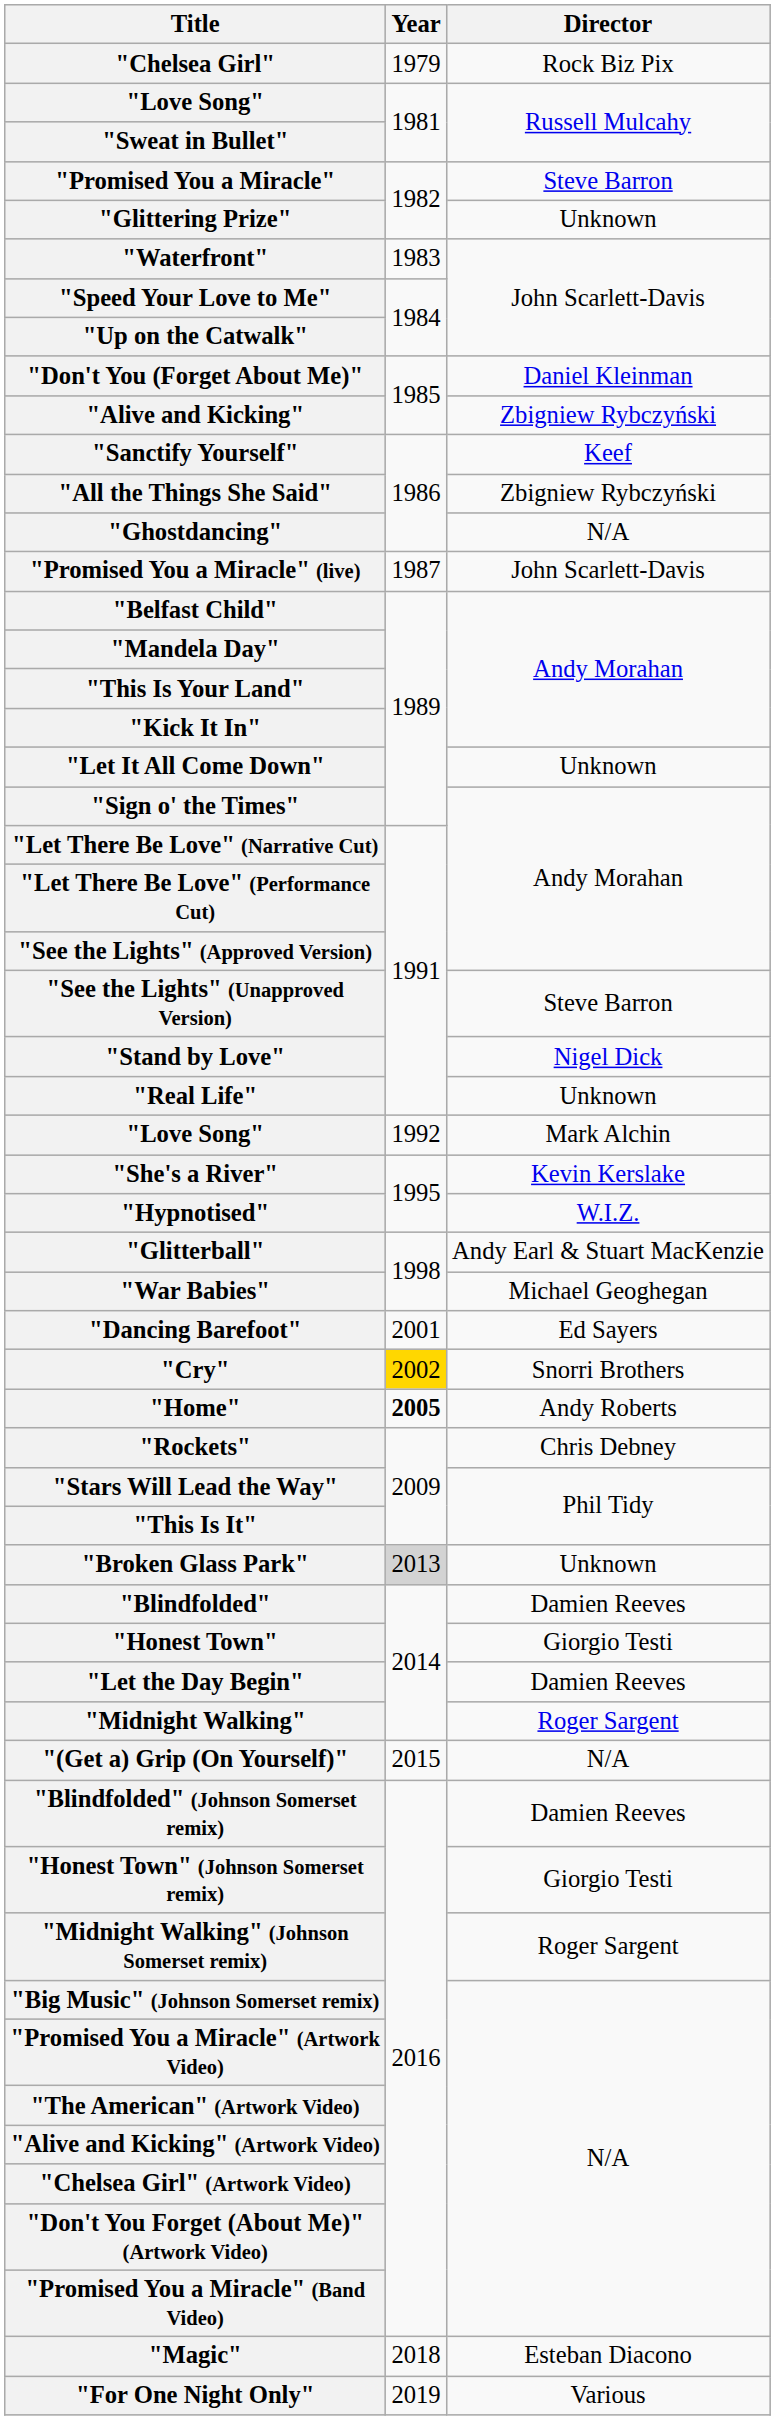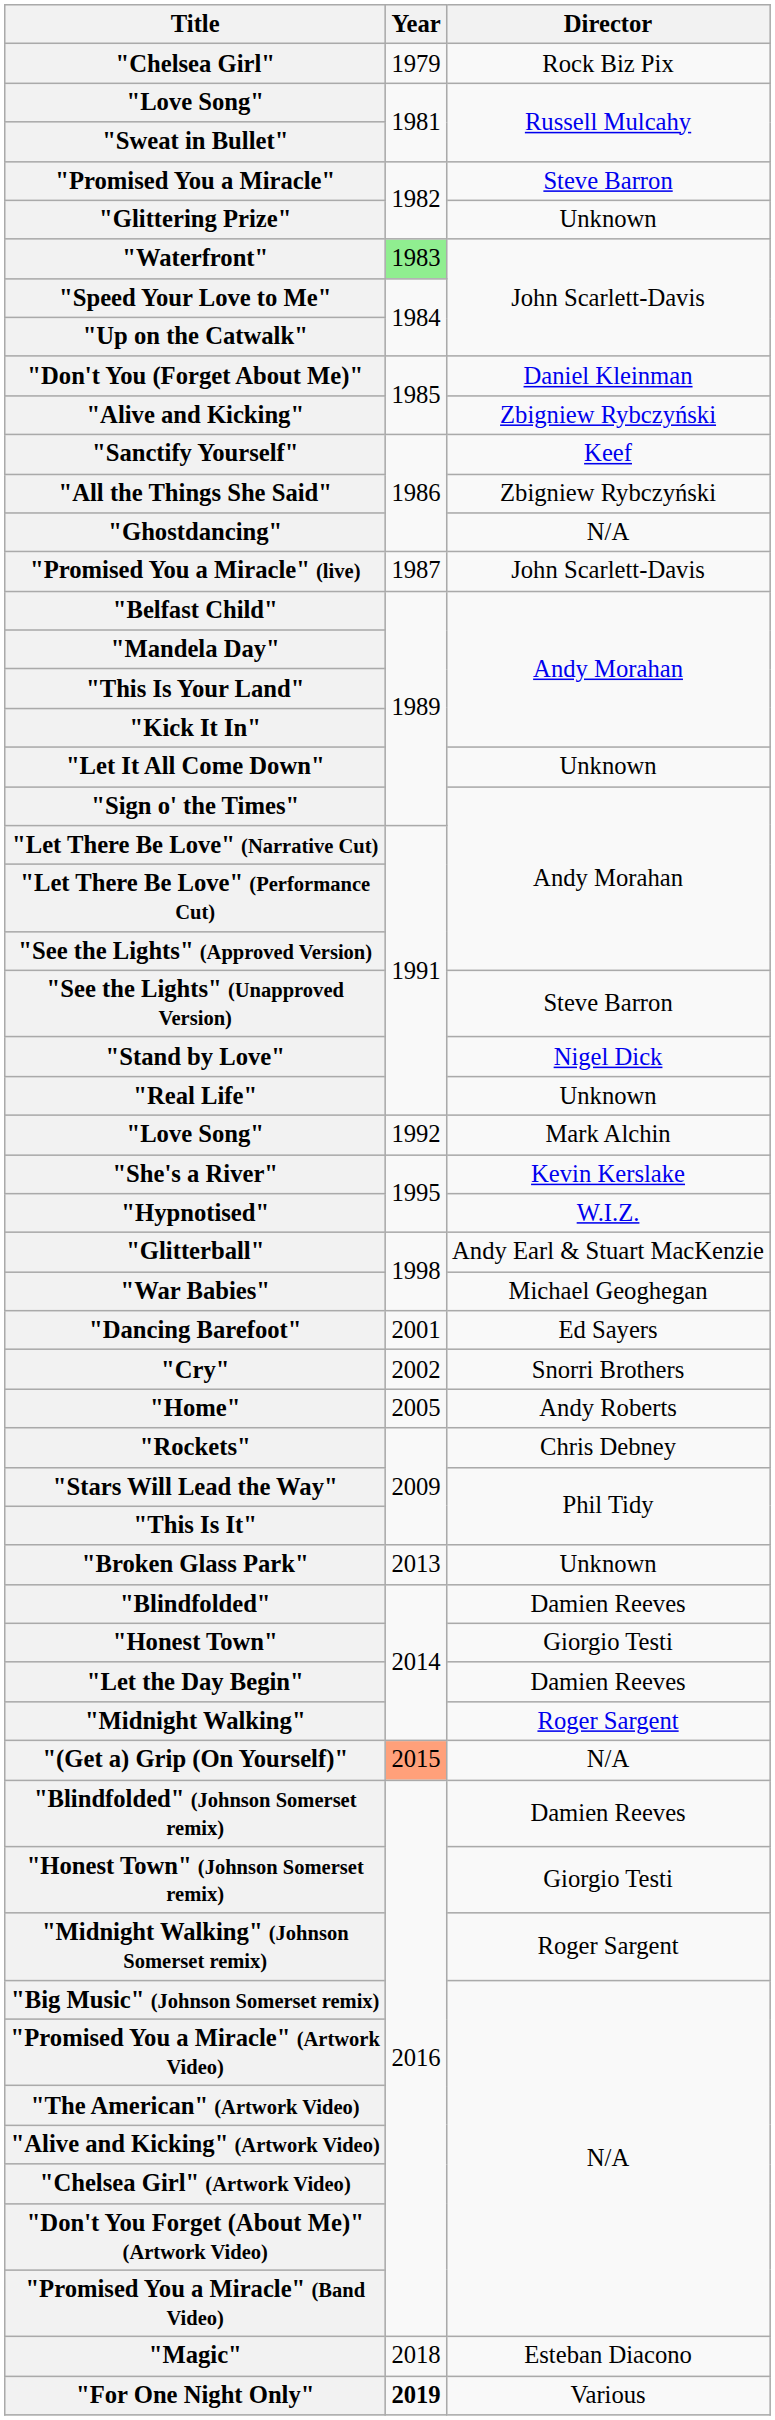(416, 258) no background -> (416, 258) lightgreen background
(416, 1369) gold background -> (416, 1369) no background
(416, 1408) bold -> (416, 1408) normal
(416, 1564) lightgrey background -> (416, 1564) no background
(416, 1759) no background -> (416, 1759) lightsalmon background
(416, 2395) normal -> (416, 2395) bold
